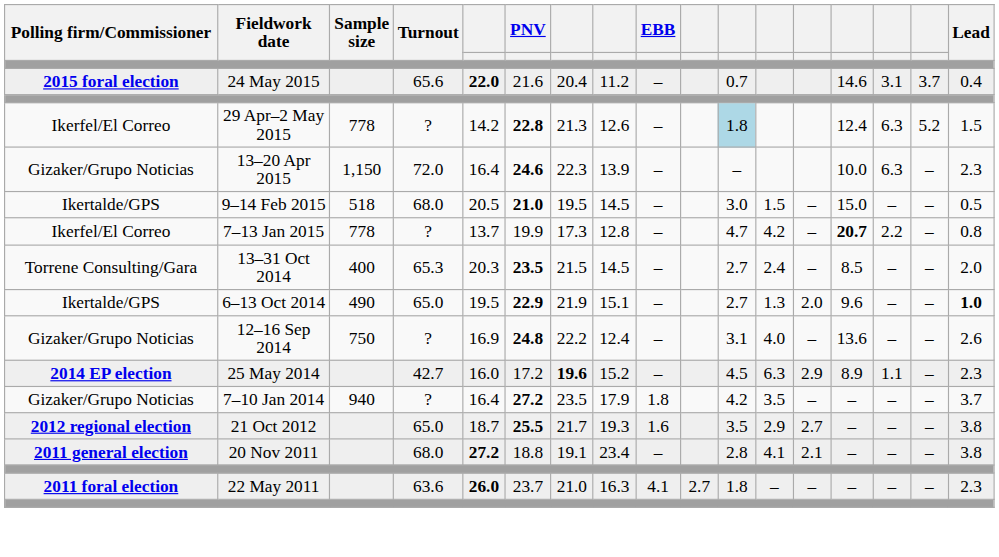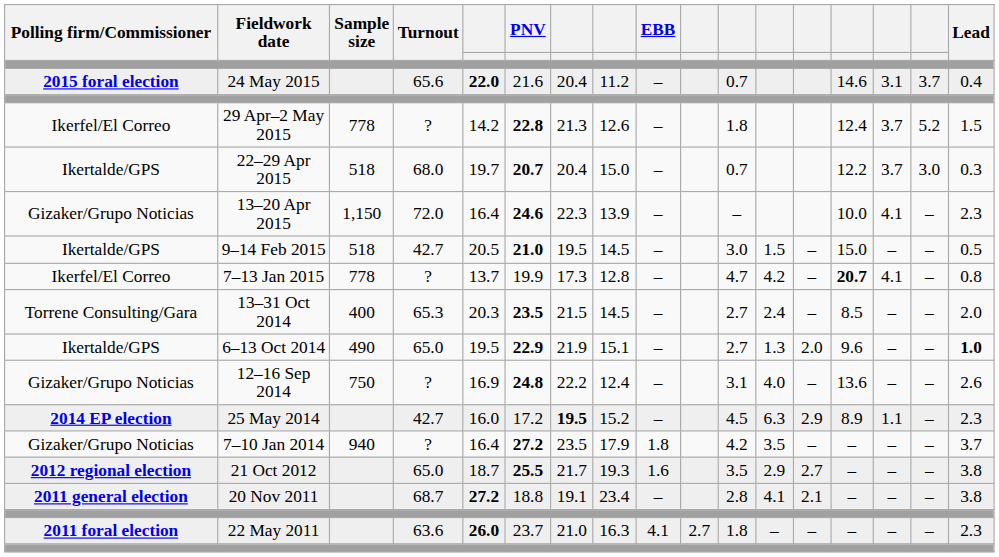(737, 125) lightblue background -> (737, 125) no background
(892, 125) 6.3 -> (892, 125) 3.7
+ row: (111, 169)
(892, 169) 6.3 -> (892, 214) 4.1
(428, 205) 68.0 -> (428, 249) 42.7
(892, 231) 2.2 -> (892, 276) 4.1
(572, 373) 19.6 -> (572, 417) 19.5
(428, 452) 68.0 -> (428, 496) 68.7
